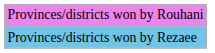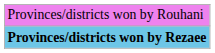(102, 37) normal -> (107, 37) bold
